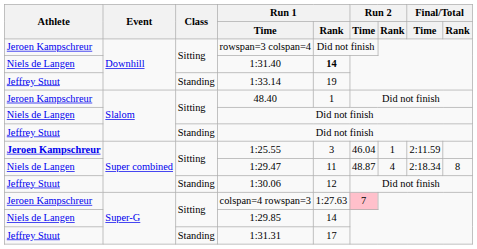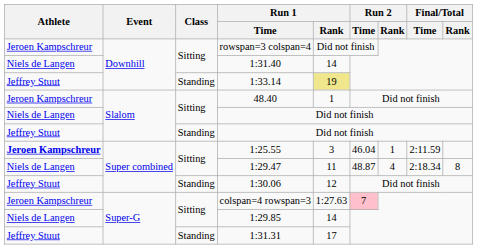(332, 64) bold -> (332, 64) normal
(332, 81) no background -> (332, 81) khaki background
